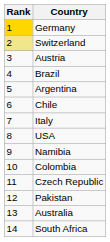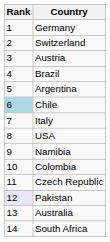(9, 27) gold background -> (9, 27) no background
(9, 43) khaki background -> (9, 43) no background
(9, 105) no background -> (9, 105) lightblue background
(12, 197) no background -> (12, 197) lavender background
